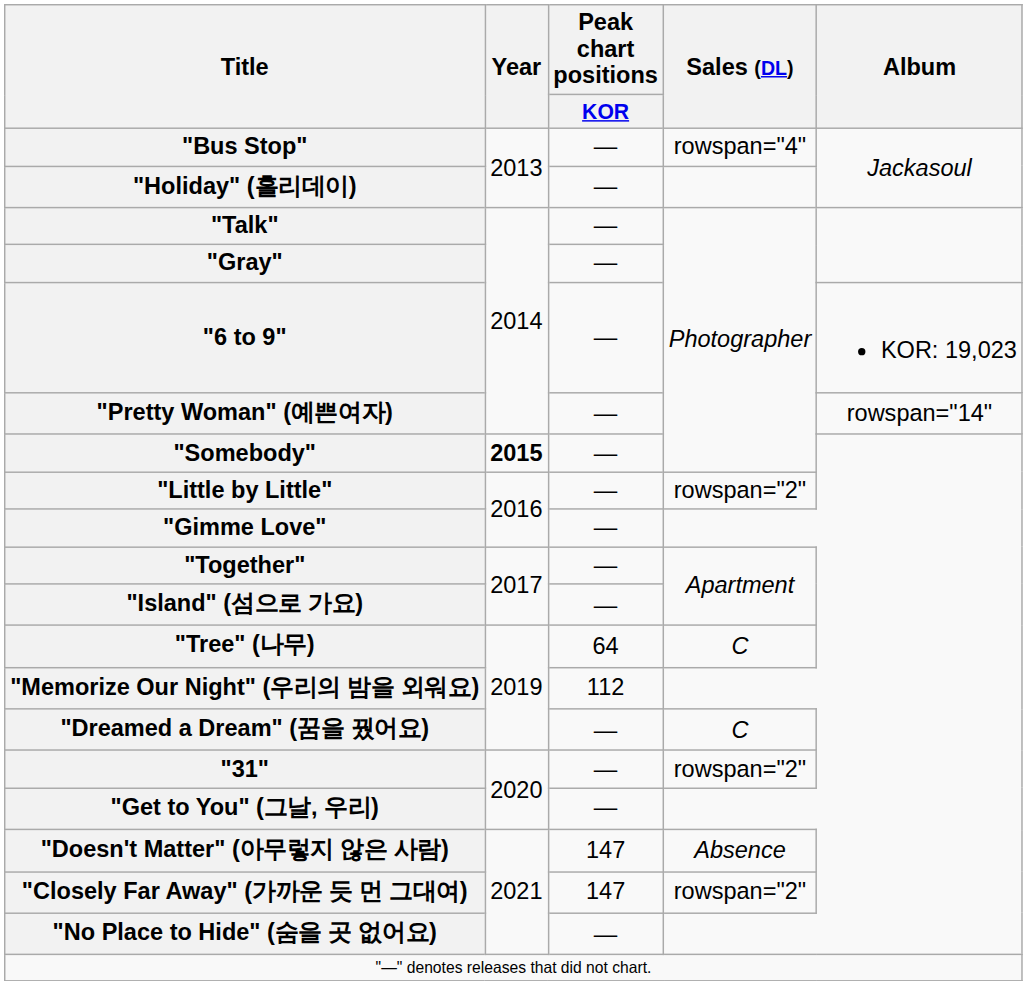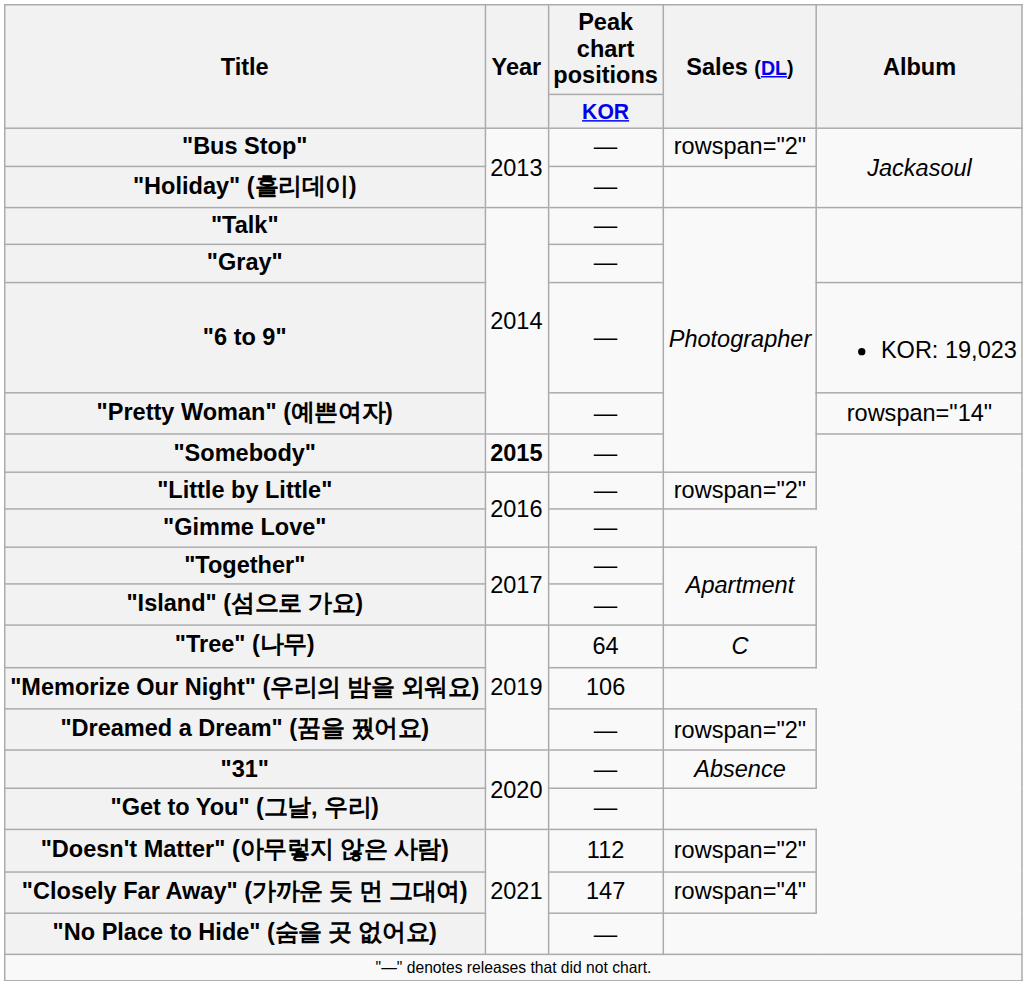(740, 146) rowspan="4" -> (740, 146) rowspan="2"
(606, 687) 112 -> (606, 687) 106
(740, 729) C -> (740, 729) rowspan="2"
(740, 768) rowspan="2" -> (740, 768) Absence
(606, 850) 147 -> (606, 850) 112
(740, 850) Absence -> (740, 850) rowspan="2"
(740, 891) rowspan="2" -> (740, 891) rowspan="4"
